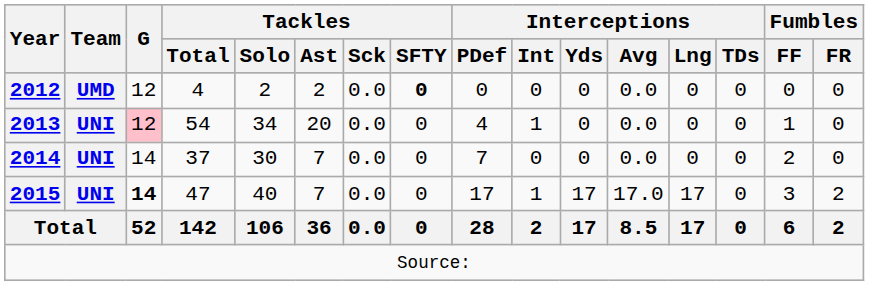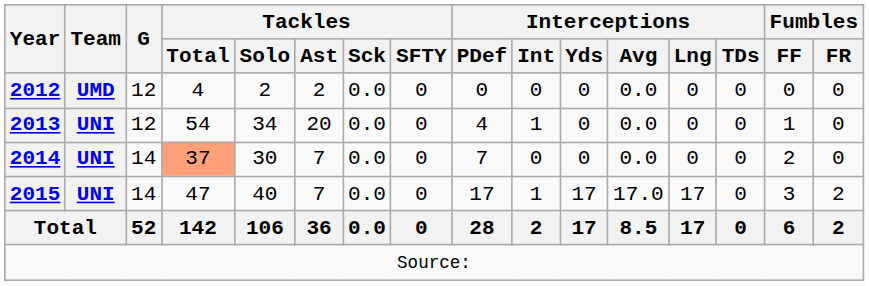(421, 91) bold -> (421, 91) normal
(144, 125) pink background -> (144, 125) no background
(198, 159) no background -> (198, 159) lightsalmon background
(144, 194) bold -> (144, 194) normal
